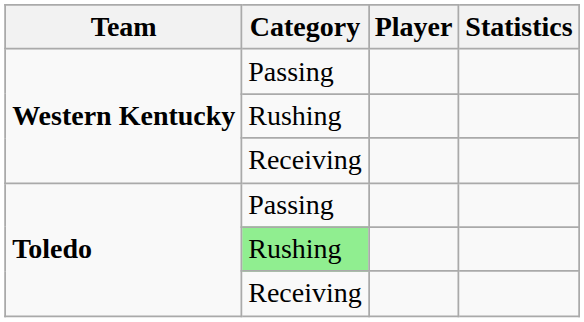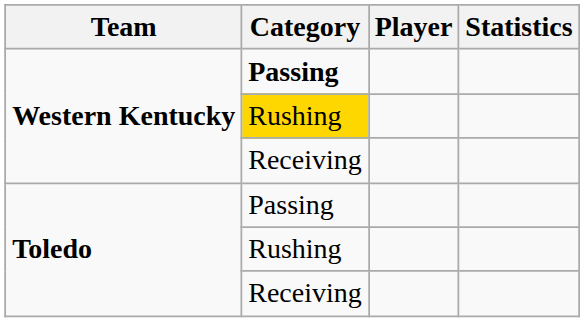(291, 71) normal -> (293, 71) bold
(295, 115) no background -> (295, 115) gold background
(295, 248) lightgreen background -> (295, 248) no background
